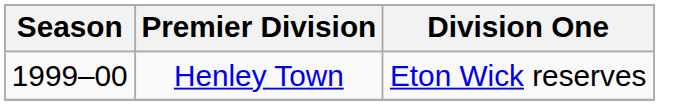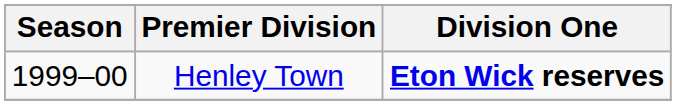(518, 75) normal -> (527, 75) bold
